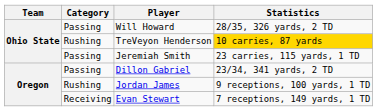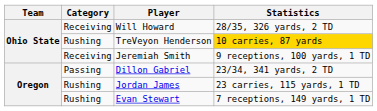(82, 27) Passing -> (88, 27) Receiving
(82, 56) Passing -> (88, 56) Receiving
(288, 56) 23 carries, 115 yards, 1 TD -> (293, 56) 9 receptions, 100 yards, 1 TD
(293, 84) 9 receptions, 100 yards, 1 TD -> (288, 84) 23 carries, 115 yards, 1 TD
(88, 99) Receiving -> (82, 99) Rushing
